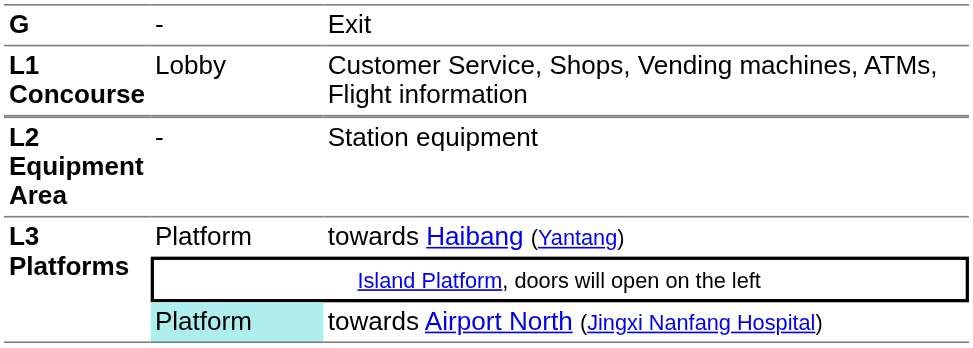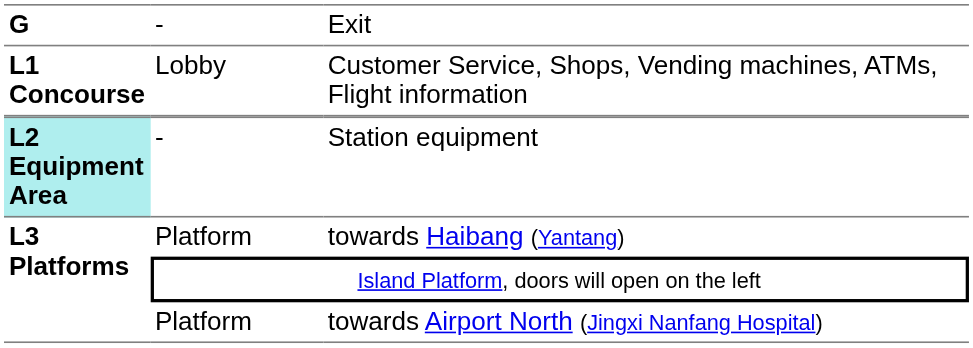(76, 166) no background -> (76, 166) paleturquoise background
(203, 321) paleturquoise background -> (203, 321) no background
